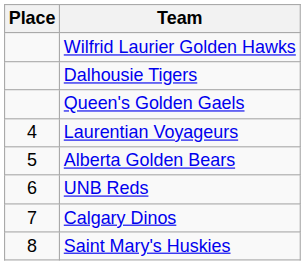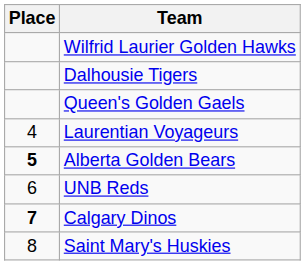(32, 160) normal -> (32, 160) bold
(32, 217) normal -> (32, 217) bold
